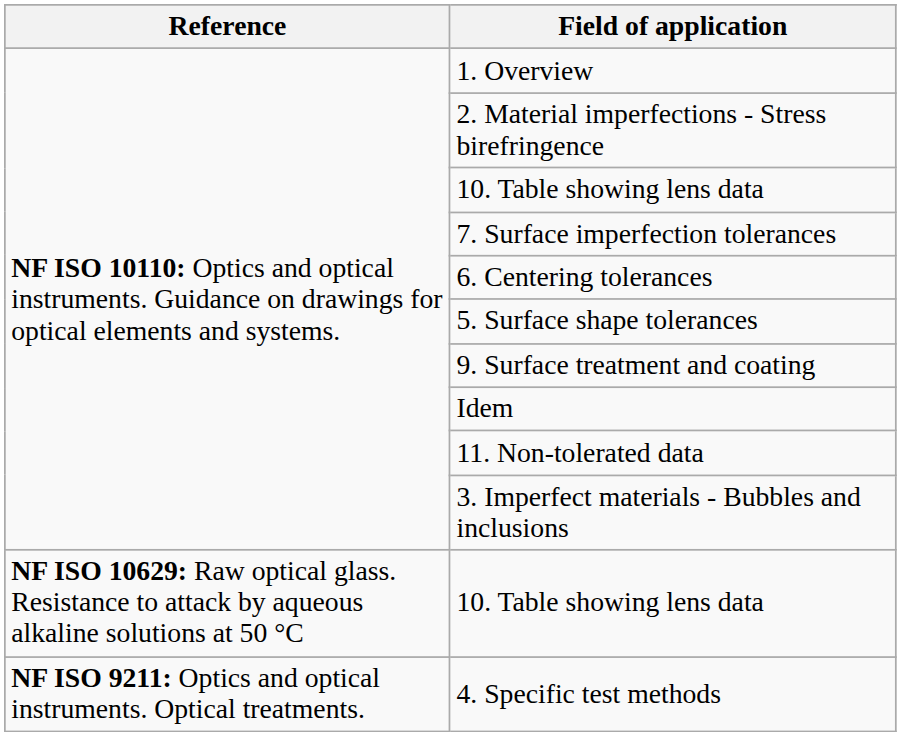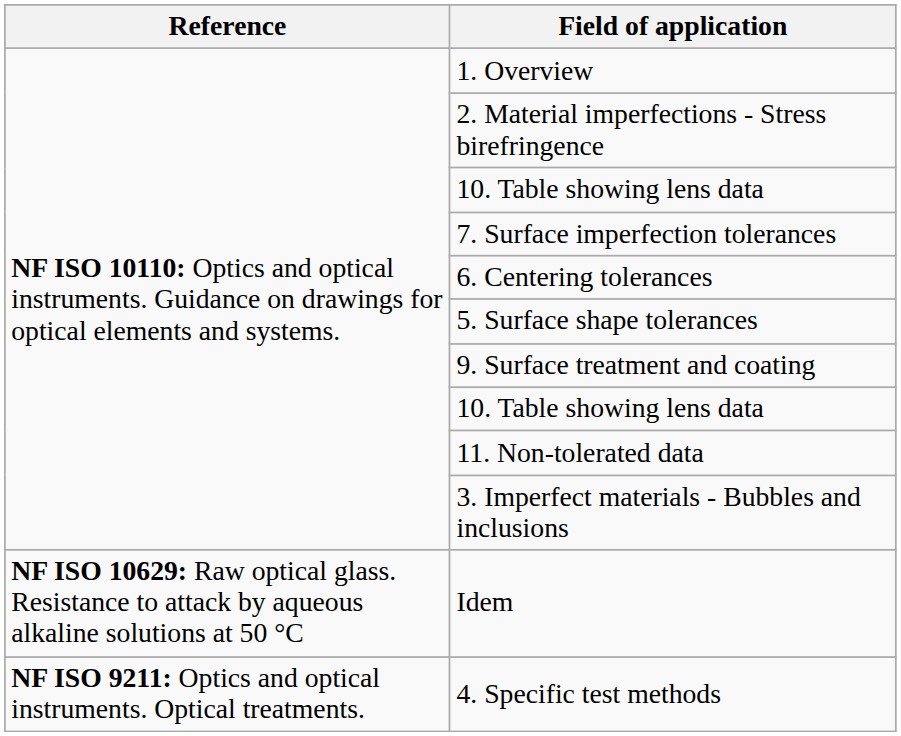(485, 408) Idem -> (610, 408) 10. Table showing lens data
(610, 602) 10. Table showing lens data -> (485, 602) Idem
